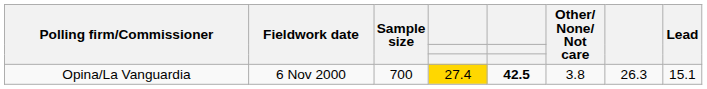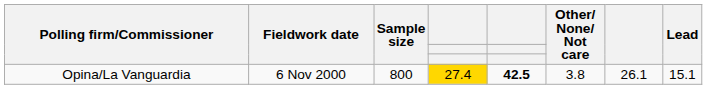(401, 74) 700 -> (401, 74) 800
(634, 74) 26.3 -> (634, 74) 26.1
